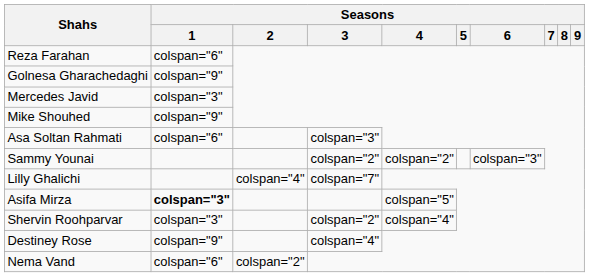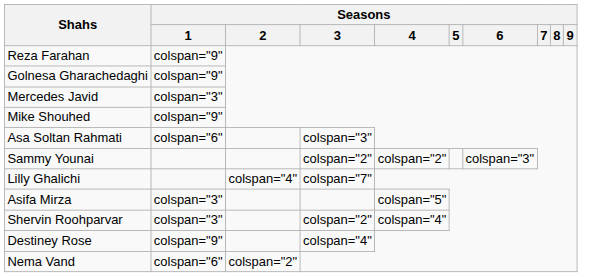(188, 55) colspan="6" -> (188, 55) colspan="9"
(192, 199) bold -> (188, 199) normal
